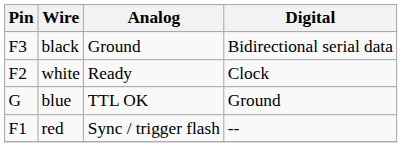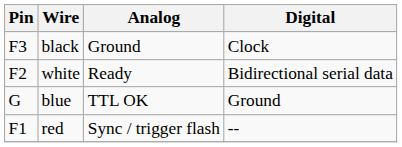(310, 45) Bidirectional serial data -> (248, 45) Clock
(248, 73) Clock -> (310, 73) Bidirectional serial data
